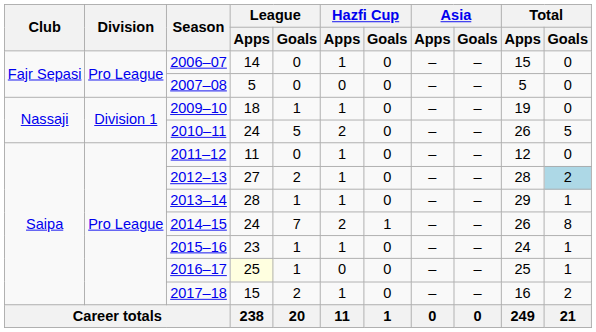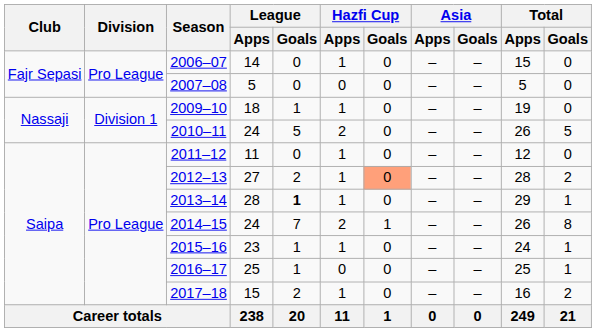(387, 177) no background -> (387, 177) lightsalmon background
(568, 177) lightblue background -> (568, 177) no background
(297, 200) normal -> (297, 200) bold
(252, 270) lightyellow background -> (252, 270) no background
